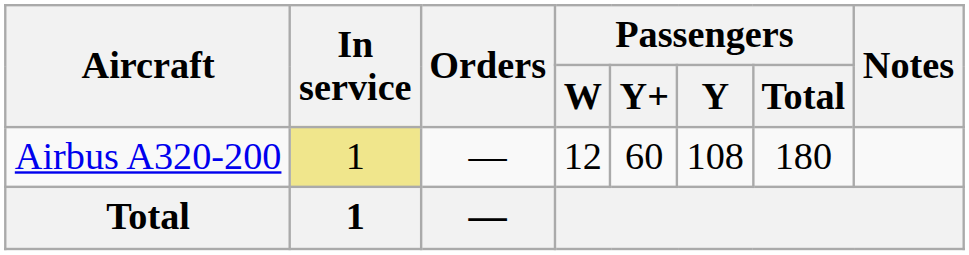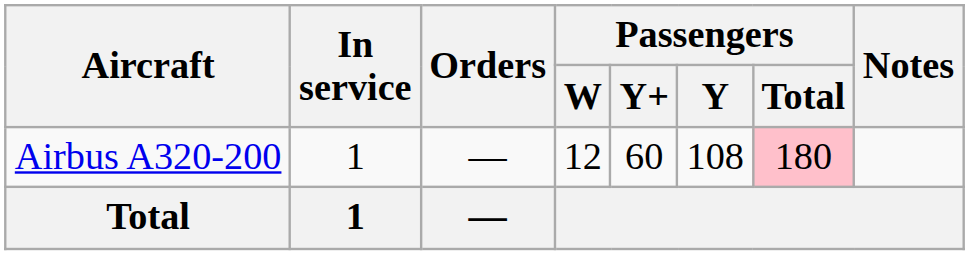(355, 156) khaki background -> (355, 156) no background
(803, 156) no background -> (803, 156) pink background
